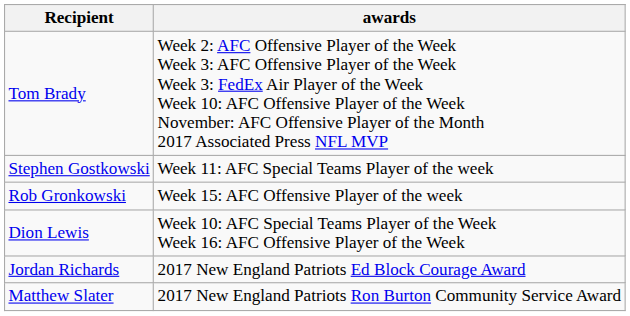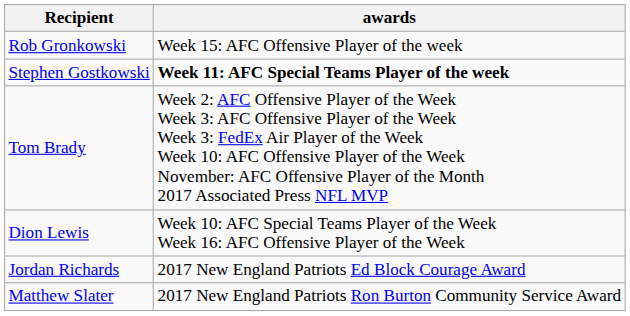rows swapped: (47, 93) <-> (67, 195)
(326, 168) normal -> (333, 72) bold
